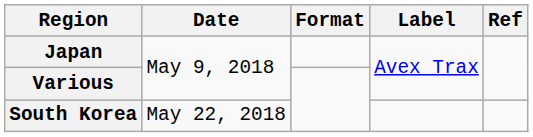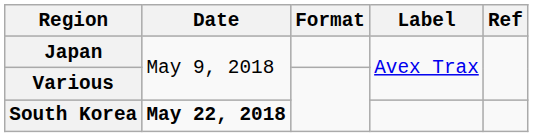(216, 115) normal -> (216, 115) bold
